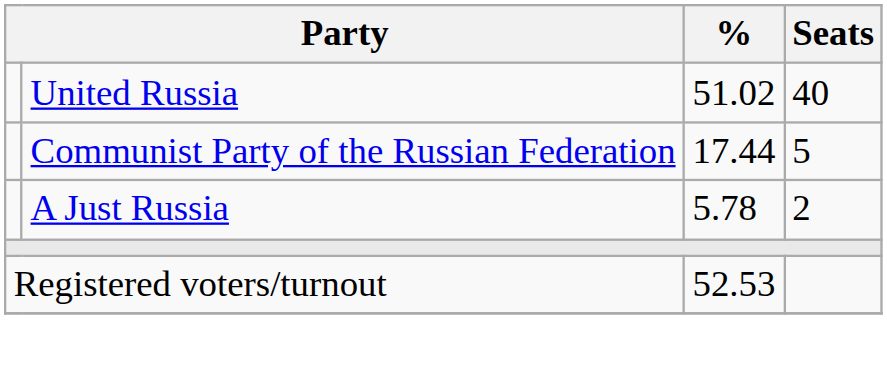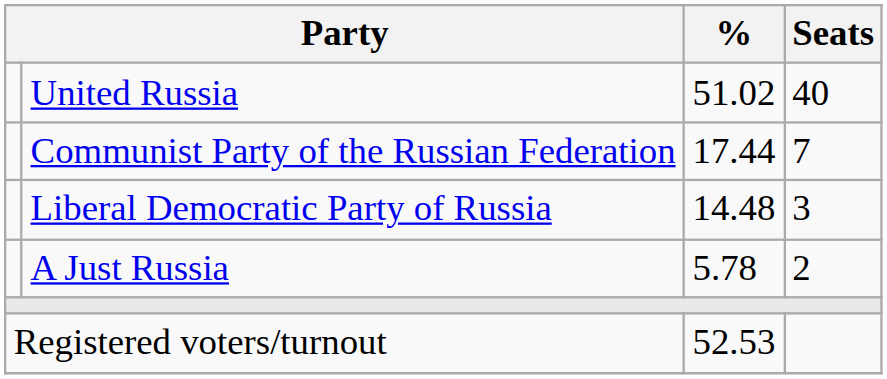(801, 150) 5 -> (801, 150) 7
+ row: (291, 208)
